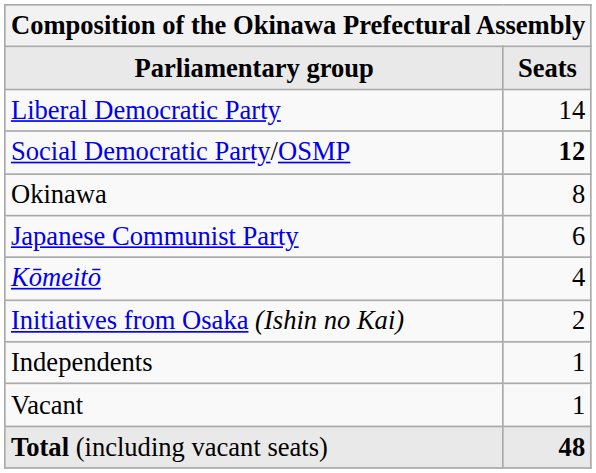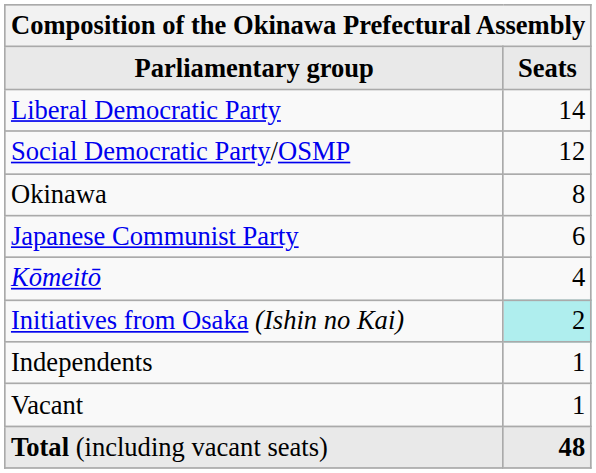(572, 151) bold -> (572, 151) normal
(579, 320) no background -> (579, 320) paleturquoise background
